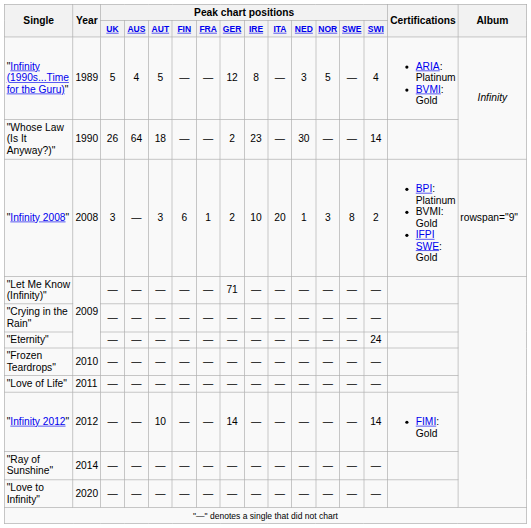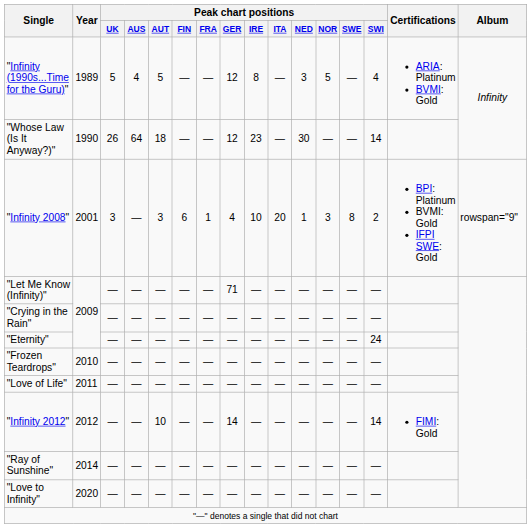(232, 139) 2 -> (232, 139) 12
(87, 217) 2008 -> (87, 217) 2001
(232, 217) 2 -> (232, 217) 4
